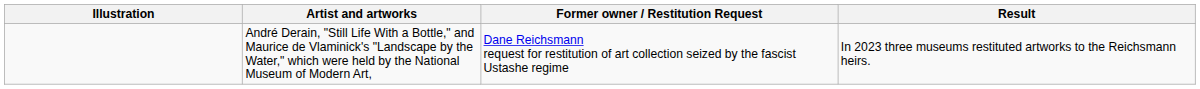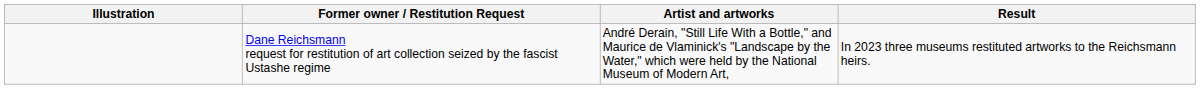columns swapped: (362, 14) <-> (659, 14)
